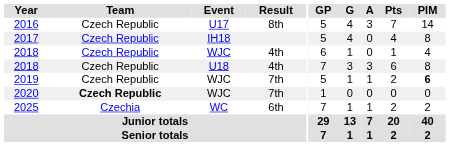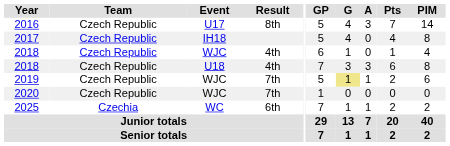(350, 80) no background -> (348, 80) khaki background
(428, 80) bold -> (427, 80) normal
(120, 93) bold -> (118, 93) normal
